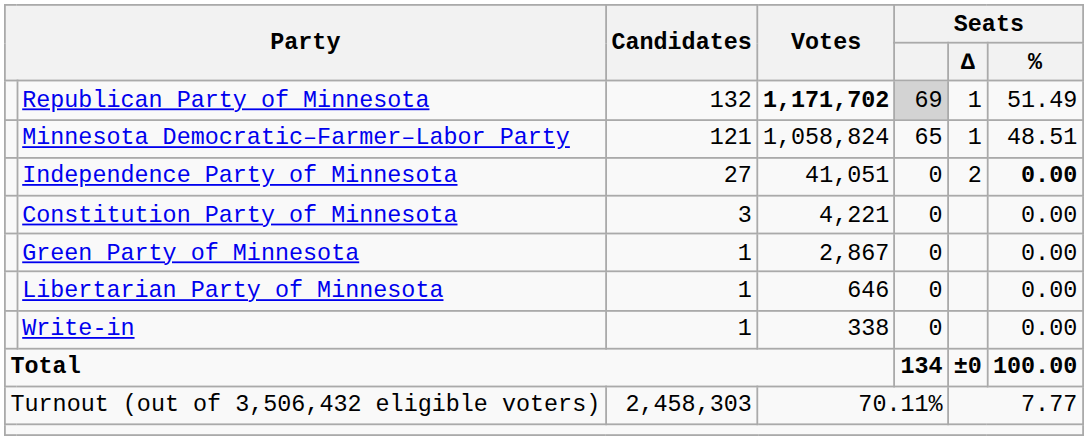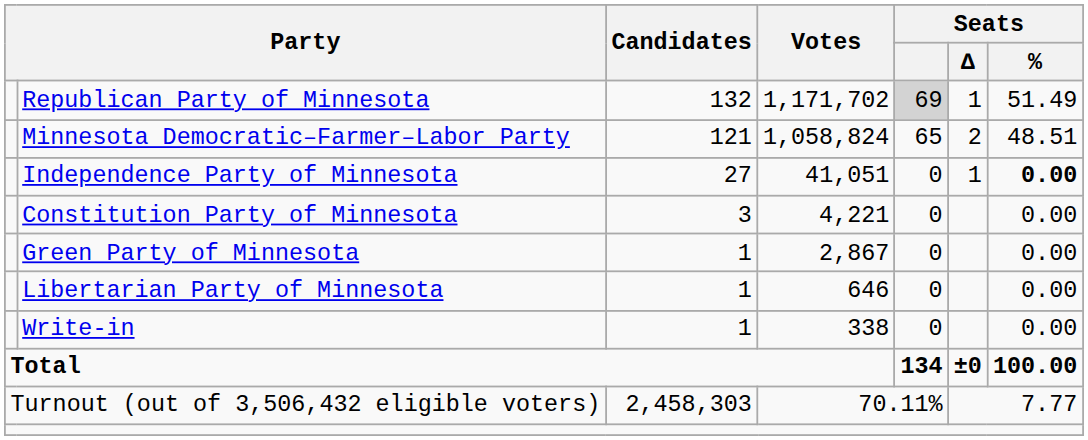(826, 100) bold -> (826, 100) normal
(975, 138) 1 -> (975, 138) 2
(975, 177) 2 -> (975, 177) 1
